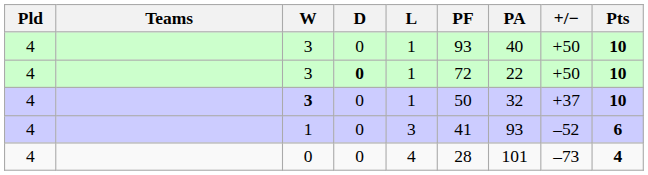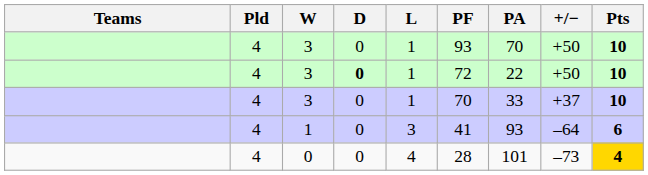columns swapped: (169, 18) <-> (30, 18)
(515, 45) 40 -> (515, 45) 70
(308, 101) bold -> (308, 101) normal
(463, 101) 50 -> (463, 101) 70
(515, 101) 32 -> (515, 101) 33
(566, 128) –52 -> (566, 128) –64
(618, 156) no background -> (618, 156) gold background
